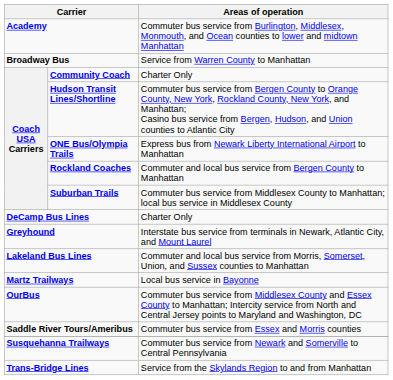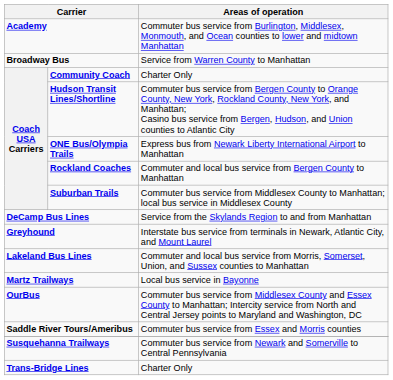(167, 217) Charter Only -> (256, 217) Service from the Skylands Region to and from Manhattan
(256, 368) Service from the Skylands Region to and from Manhattan -> (167, 368) Charter Only
